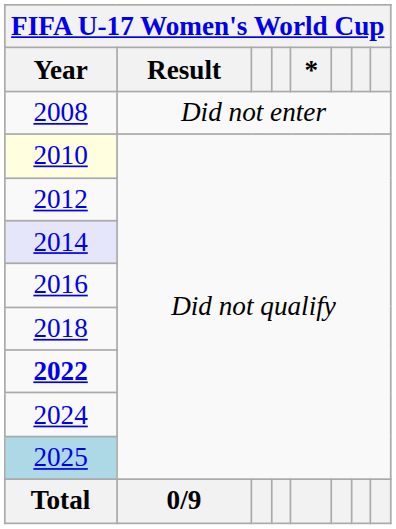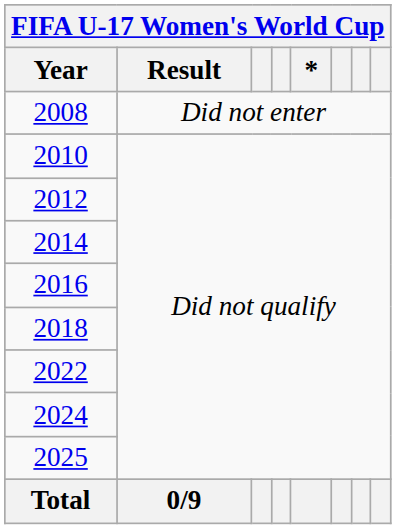(61, 155) lightyellow background -> (61, 155) no background
(61, 241) lavender background -> (61, 241) no background
(61, 371) bold -> (61, 371) normal
(61, 457) lightblue background -> (61, 457) no background
